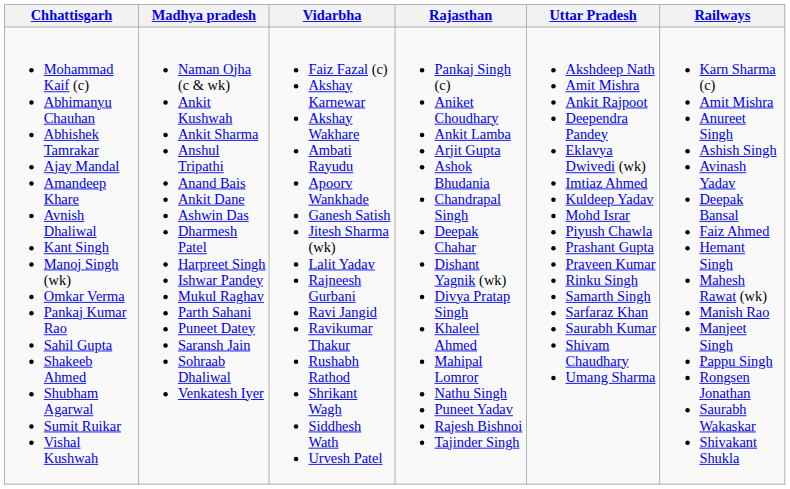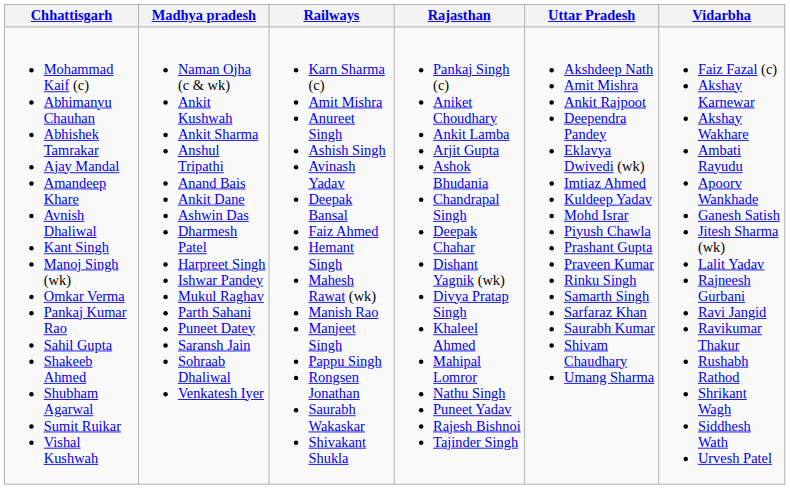columns swapped: (722, 15) <-> (332, 15)
